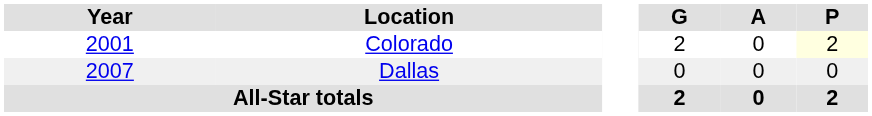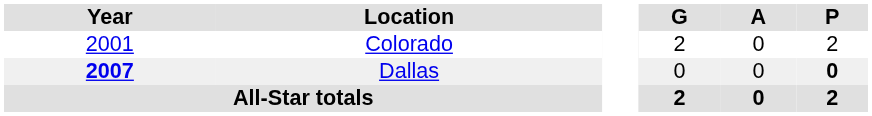(832, 44) lightyellow background -> (832, 44) no background
(110, 71) normal -> (110, 71) bold
(832, 71) normal -> (832, 71) bold
